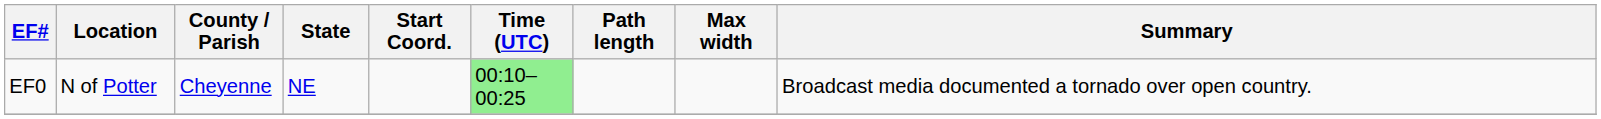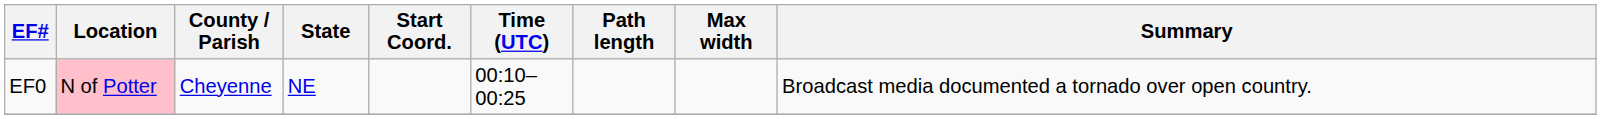(109, 86) no background -> (109, 86) pink background
(506, 86) lightgreen background -> (506, 86) no background
